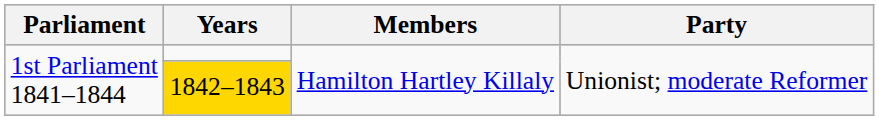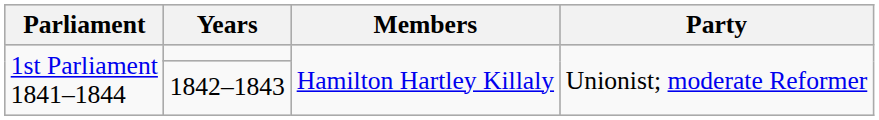(227, 87) gold background -> (227, 87) no background
